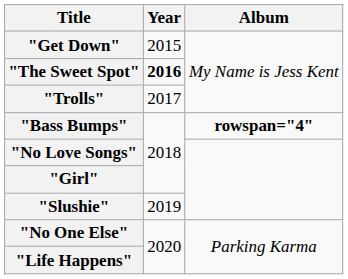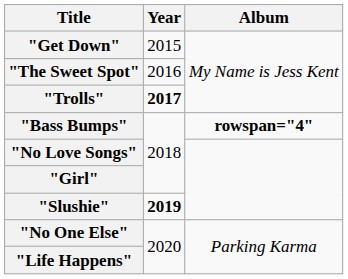(164, 71) bold -> (164, 71) normal
(164, 98) normal -> (164, 98) bold
(164, 206) normal -> (164, 206) bold
